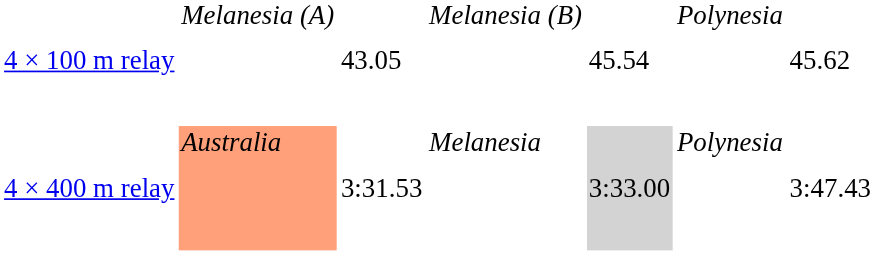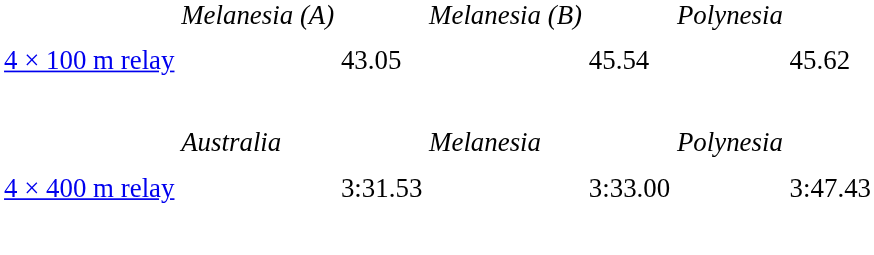(231, 142) lightsalmon background -> (231, 142) no background
(629, 187) lightgrey background -> (629, 187) no background
